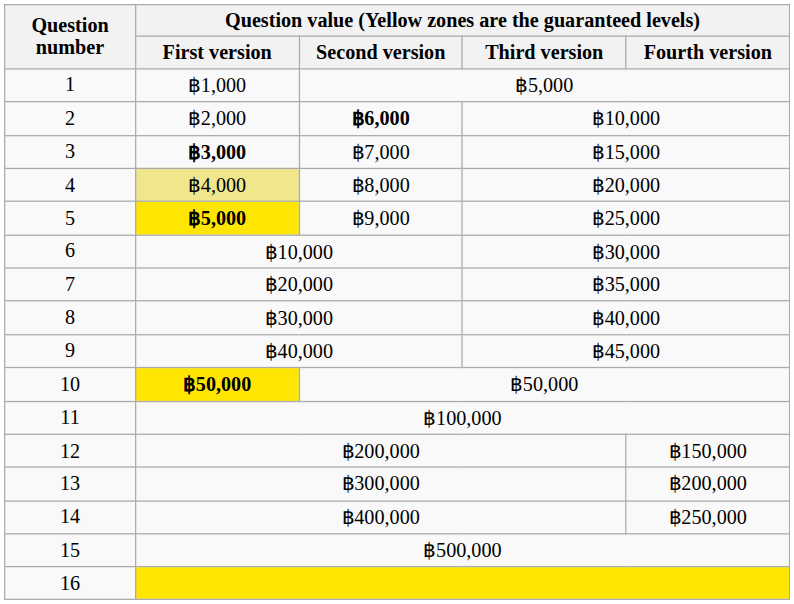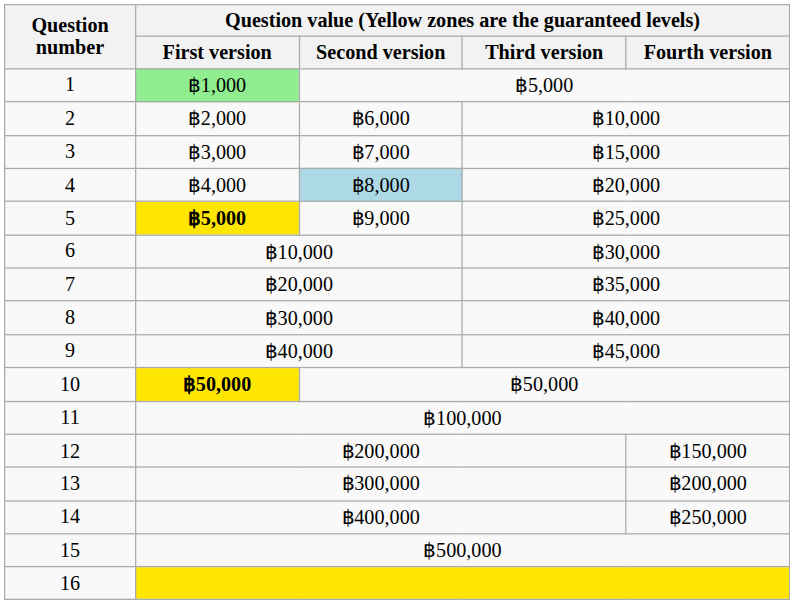(217, 85) no background -> (217, 85) lightgreen background
(381, 118) bold -> (381, 118) normal
(217, 152) bold -> (217, 152) normal
(217, 185) khaki background -> (217, 185) no background
(381, 185) no background -> (381, 185) lightblue background
